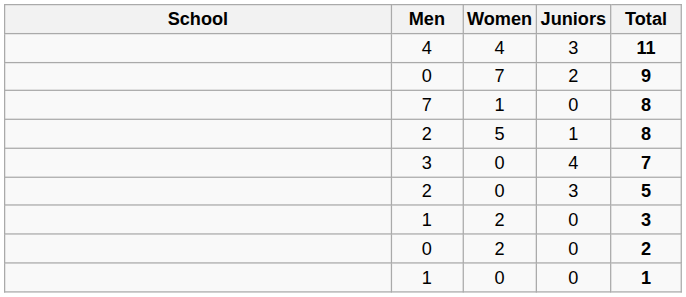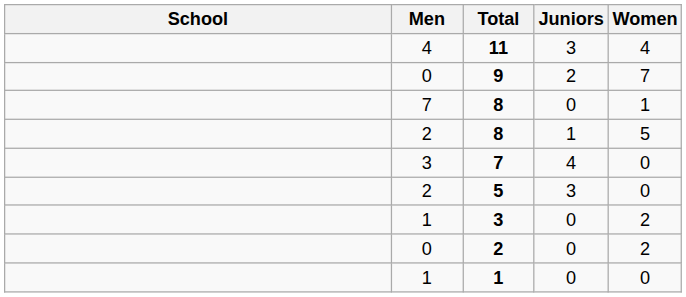columns swapped: (499, 19) <-> (646, 19)
